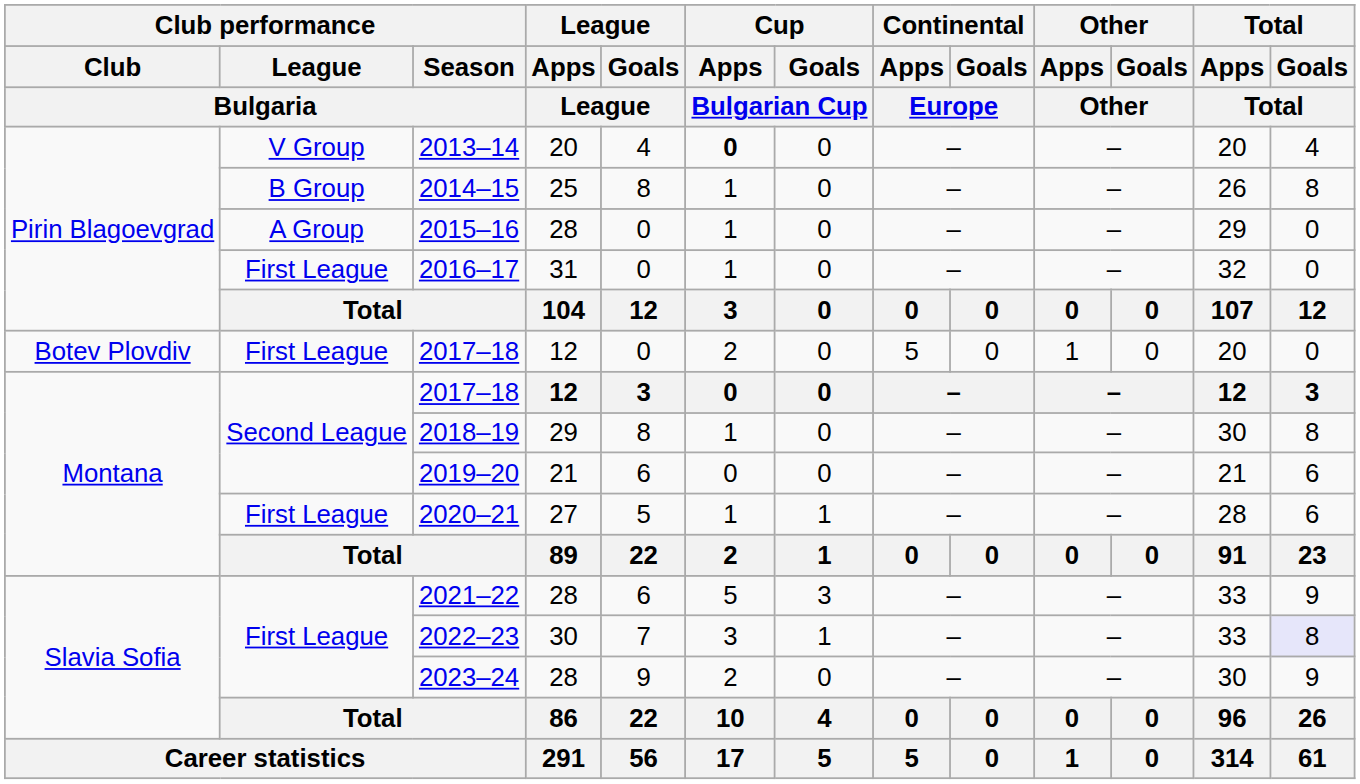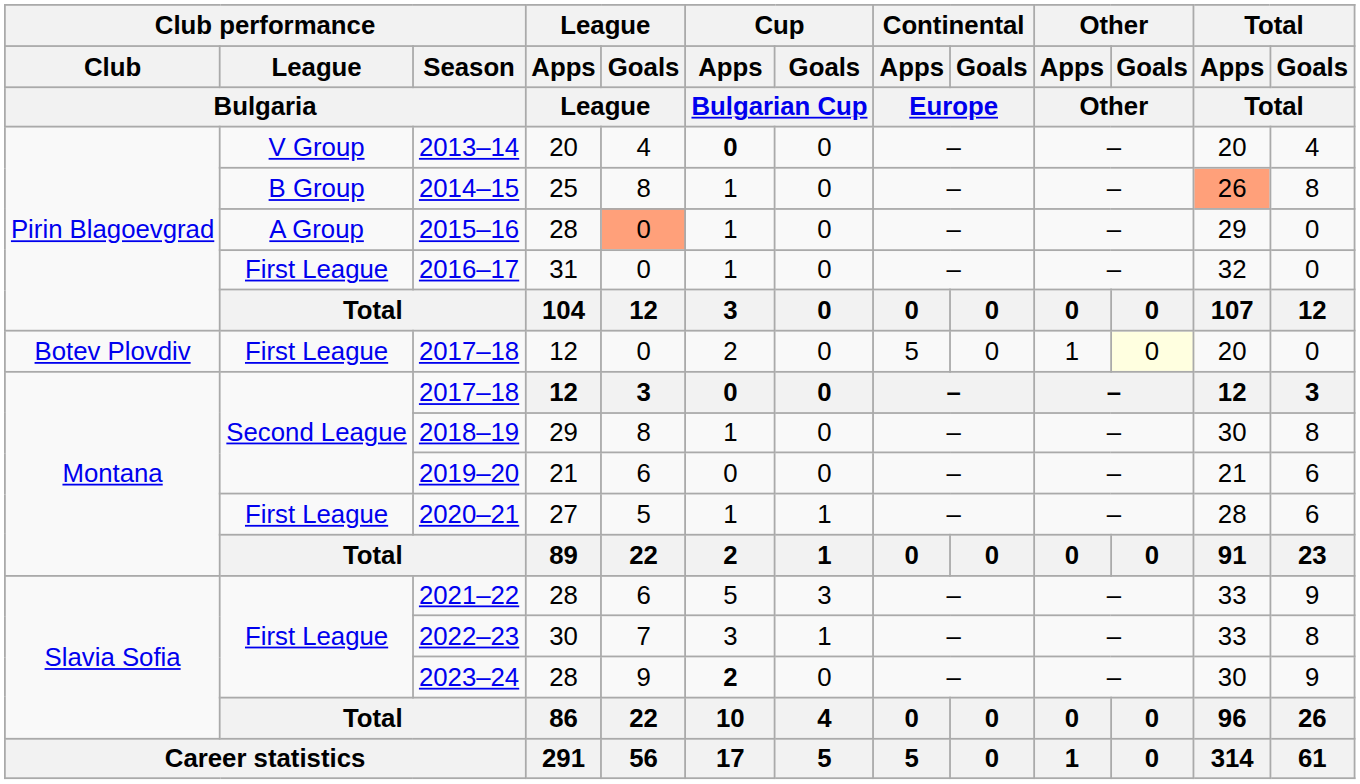(1232, 189) no background -> (1232, 189) lightsalmon background
(644, 229) no background -> (644, 229) lightsalmon background
(1152, 351) no background -> (1152, 351) lightyellow background
(1312, 636) lavender background -> (1312, 636) no background
(730, 677) normal -> (730, 677) bold
